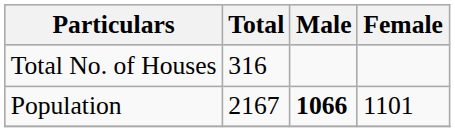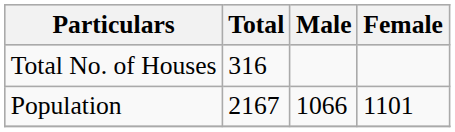(322, 106) bold -> (322, 106) normal
